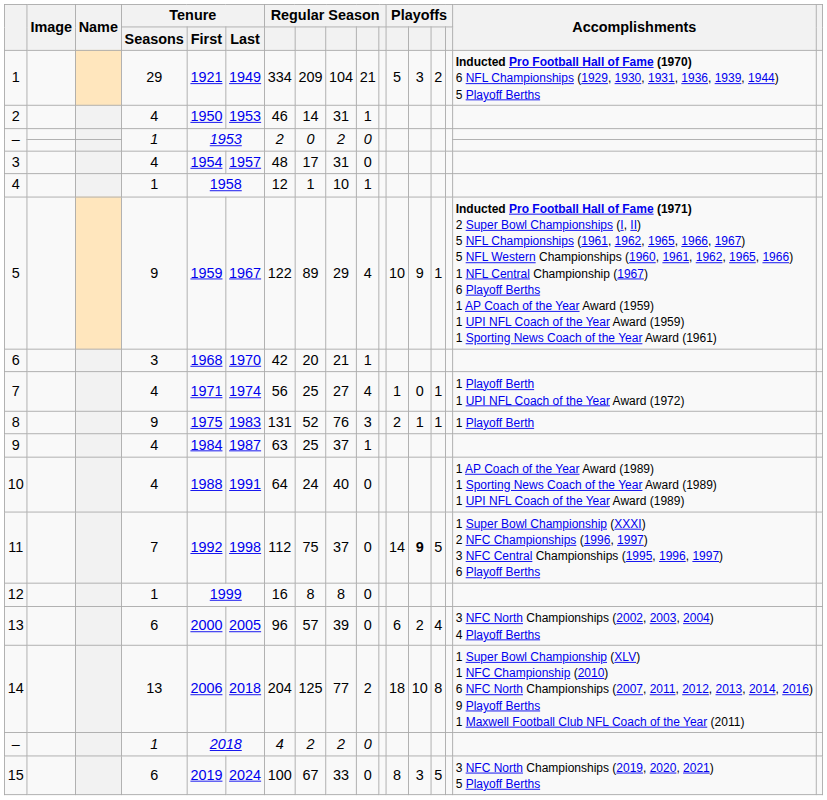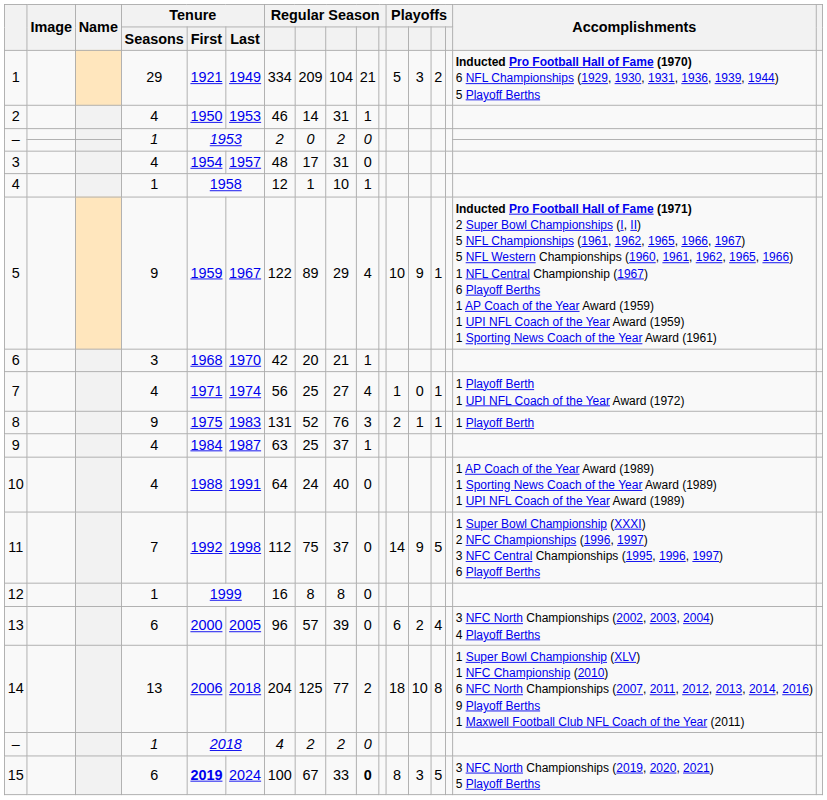(420, 547) bold -> (420, 547) normal
(206, 775) normal -> (206, 775) bold
(368, 775) normal -> (368, 775) bold
